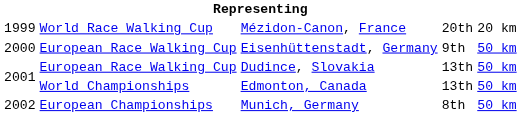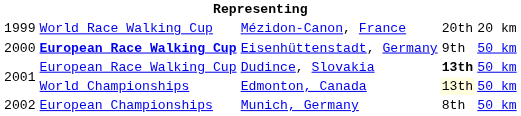(138, 48) normal -> (138, 48) bold
(457, 67) normal -> (457, 67) bold
(457, 86) no background -> (457, 86) lightyellow background
